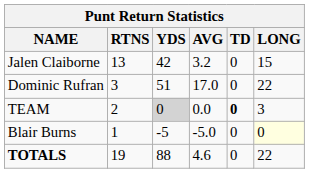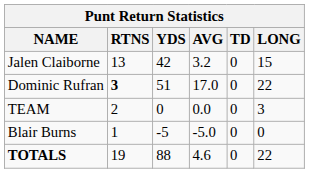(114, 86) normal -> (114, 86) bold
(160, 109) lightgrey background -> (160, 109) no background
(234, 109) bold -> (234, 109) normal
(261, 132) lightyellow background -> (261, 132) no background
